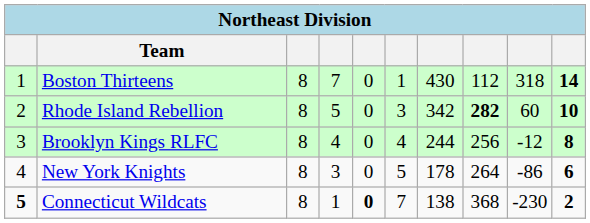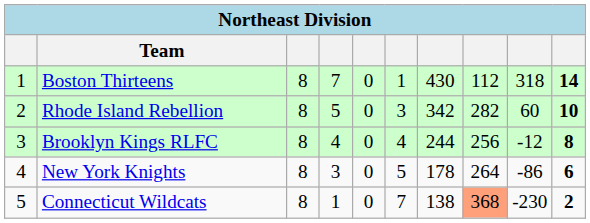(485, 111) bold -> (485, 111) normal
(21, 202) bold -> (21, 202) normal
(368, 202) bold -> (368, 202) normal
(485, 202) no background -> (485, 202) lightsalmon background
